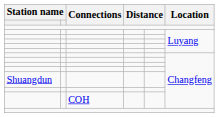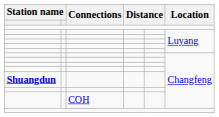(29, 79) normal -> (31, 79) bold
